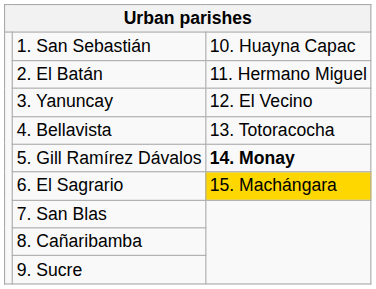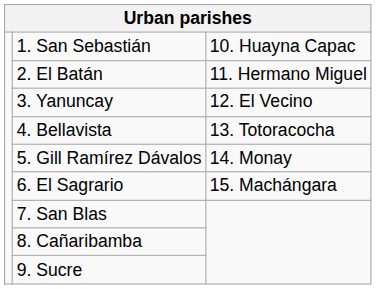(252, 158) bold -> (251, 158) normal
(273, 185) gold background -> (273, 185) no background
